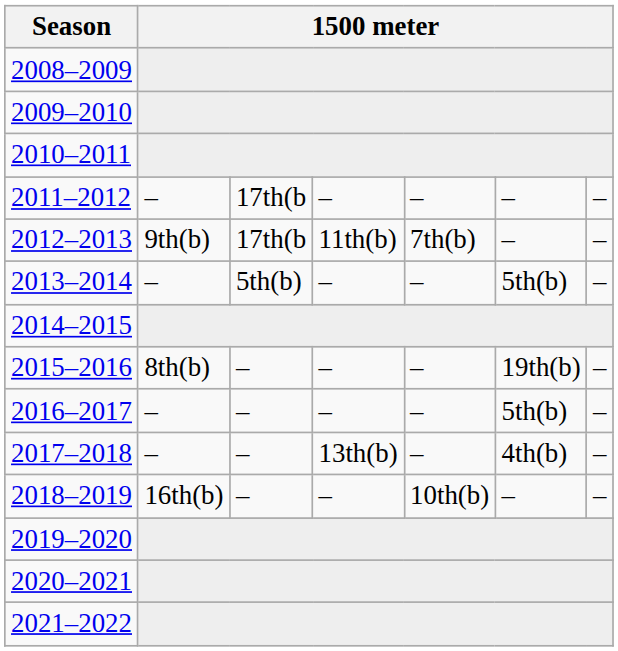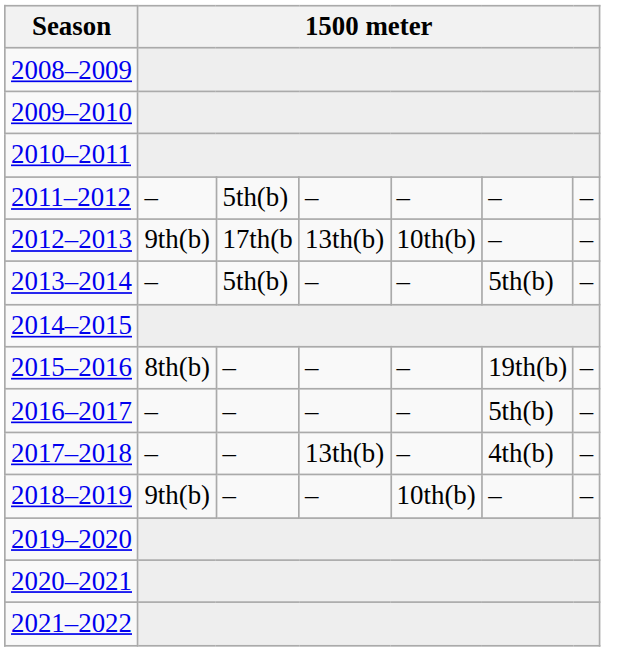(271, 197) 17th(b -> (255, 197) 5th(b)
(358, 239) 11th(b) -> (345, 239) 13th(b)
(443, 239) 7th(b) -> (436, 239) 10th(b)
(184, 495) 16th(b) -> (177, 495) 9th(b)
